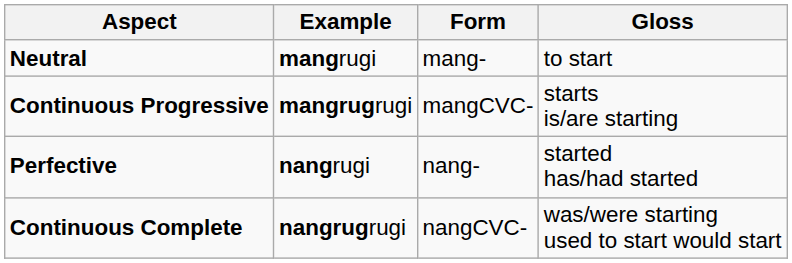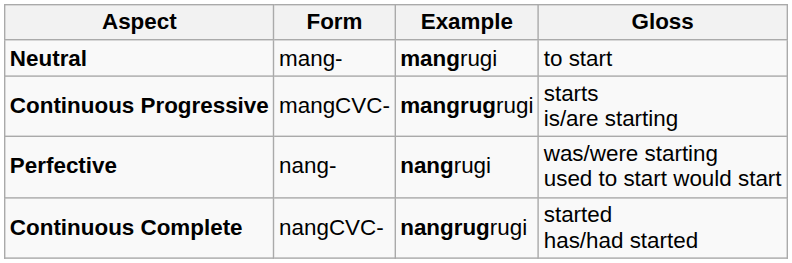columns swapped: (478, 22) <-> (346, 22)
(621, 166) started has/had started -> (663, 166) was/were starting used to start would start
(663, 227) was/were starting used to start would start -> (621, 227) started has/had started
